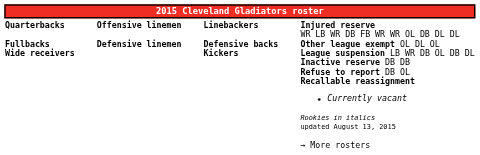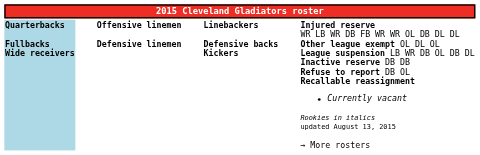(40, 39) no background -> (40, 39) lightblue background
